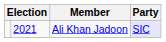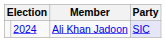(25, 29) 2021 -> (25, 29) 2024
